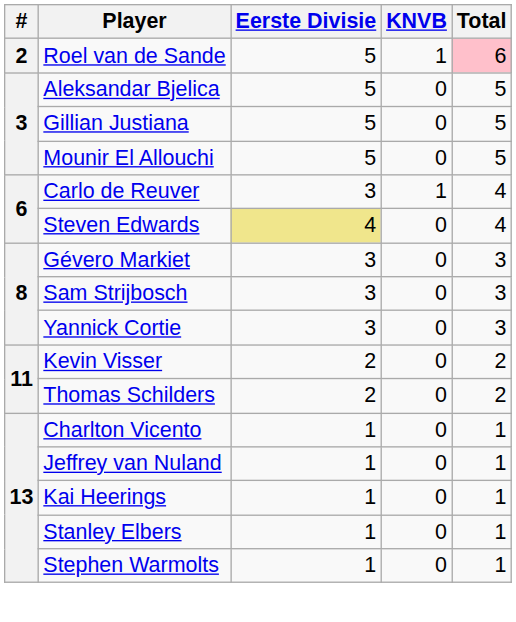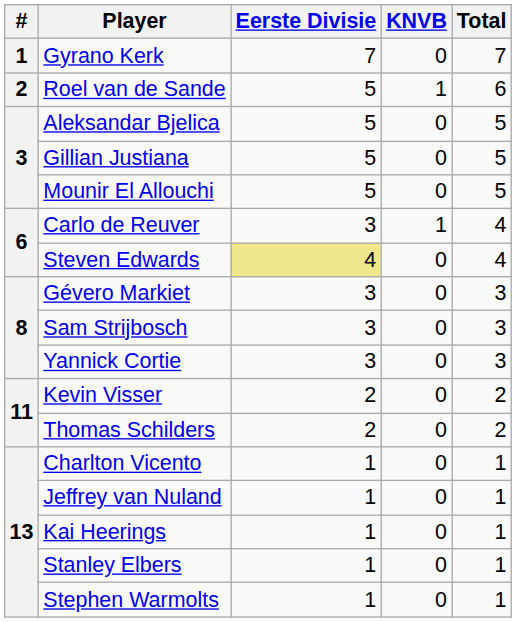+ row: (104, 55)
(500, 55) pink background -> (500, 89) no background
